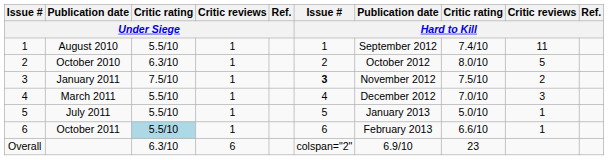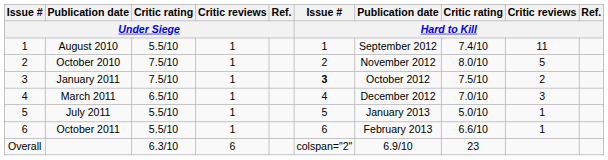(164, 63) 6.3/10 -> (164, 63) 7.5/10
(398, 63) October 2012 -> (398, 63) November 2012
(398, 79) November 2012 -> (398, 79) October 2012
(164, 96) 5.5/10 -> (164, 96) 6.5/10
(164, 130) lightblue background -> (164, 130) no background
